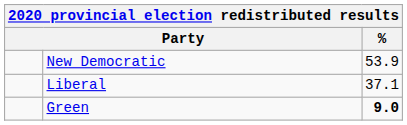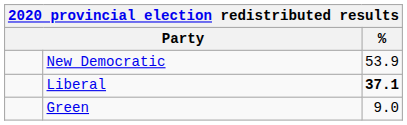(382, 85) normal -> (382, 85) bold
(386, 108) bold -> (386, 108) normal
